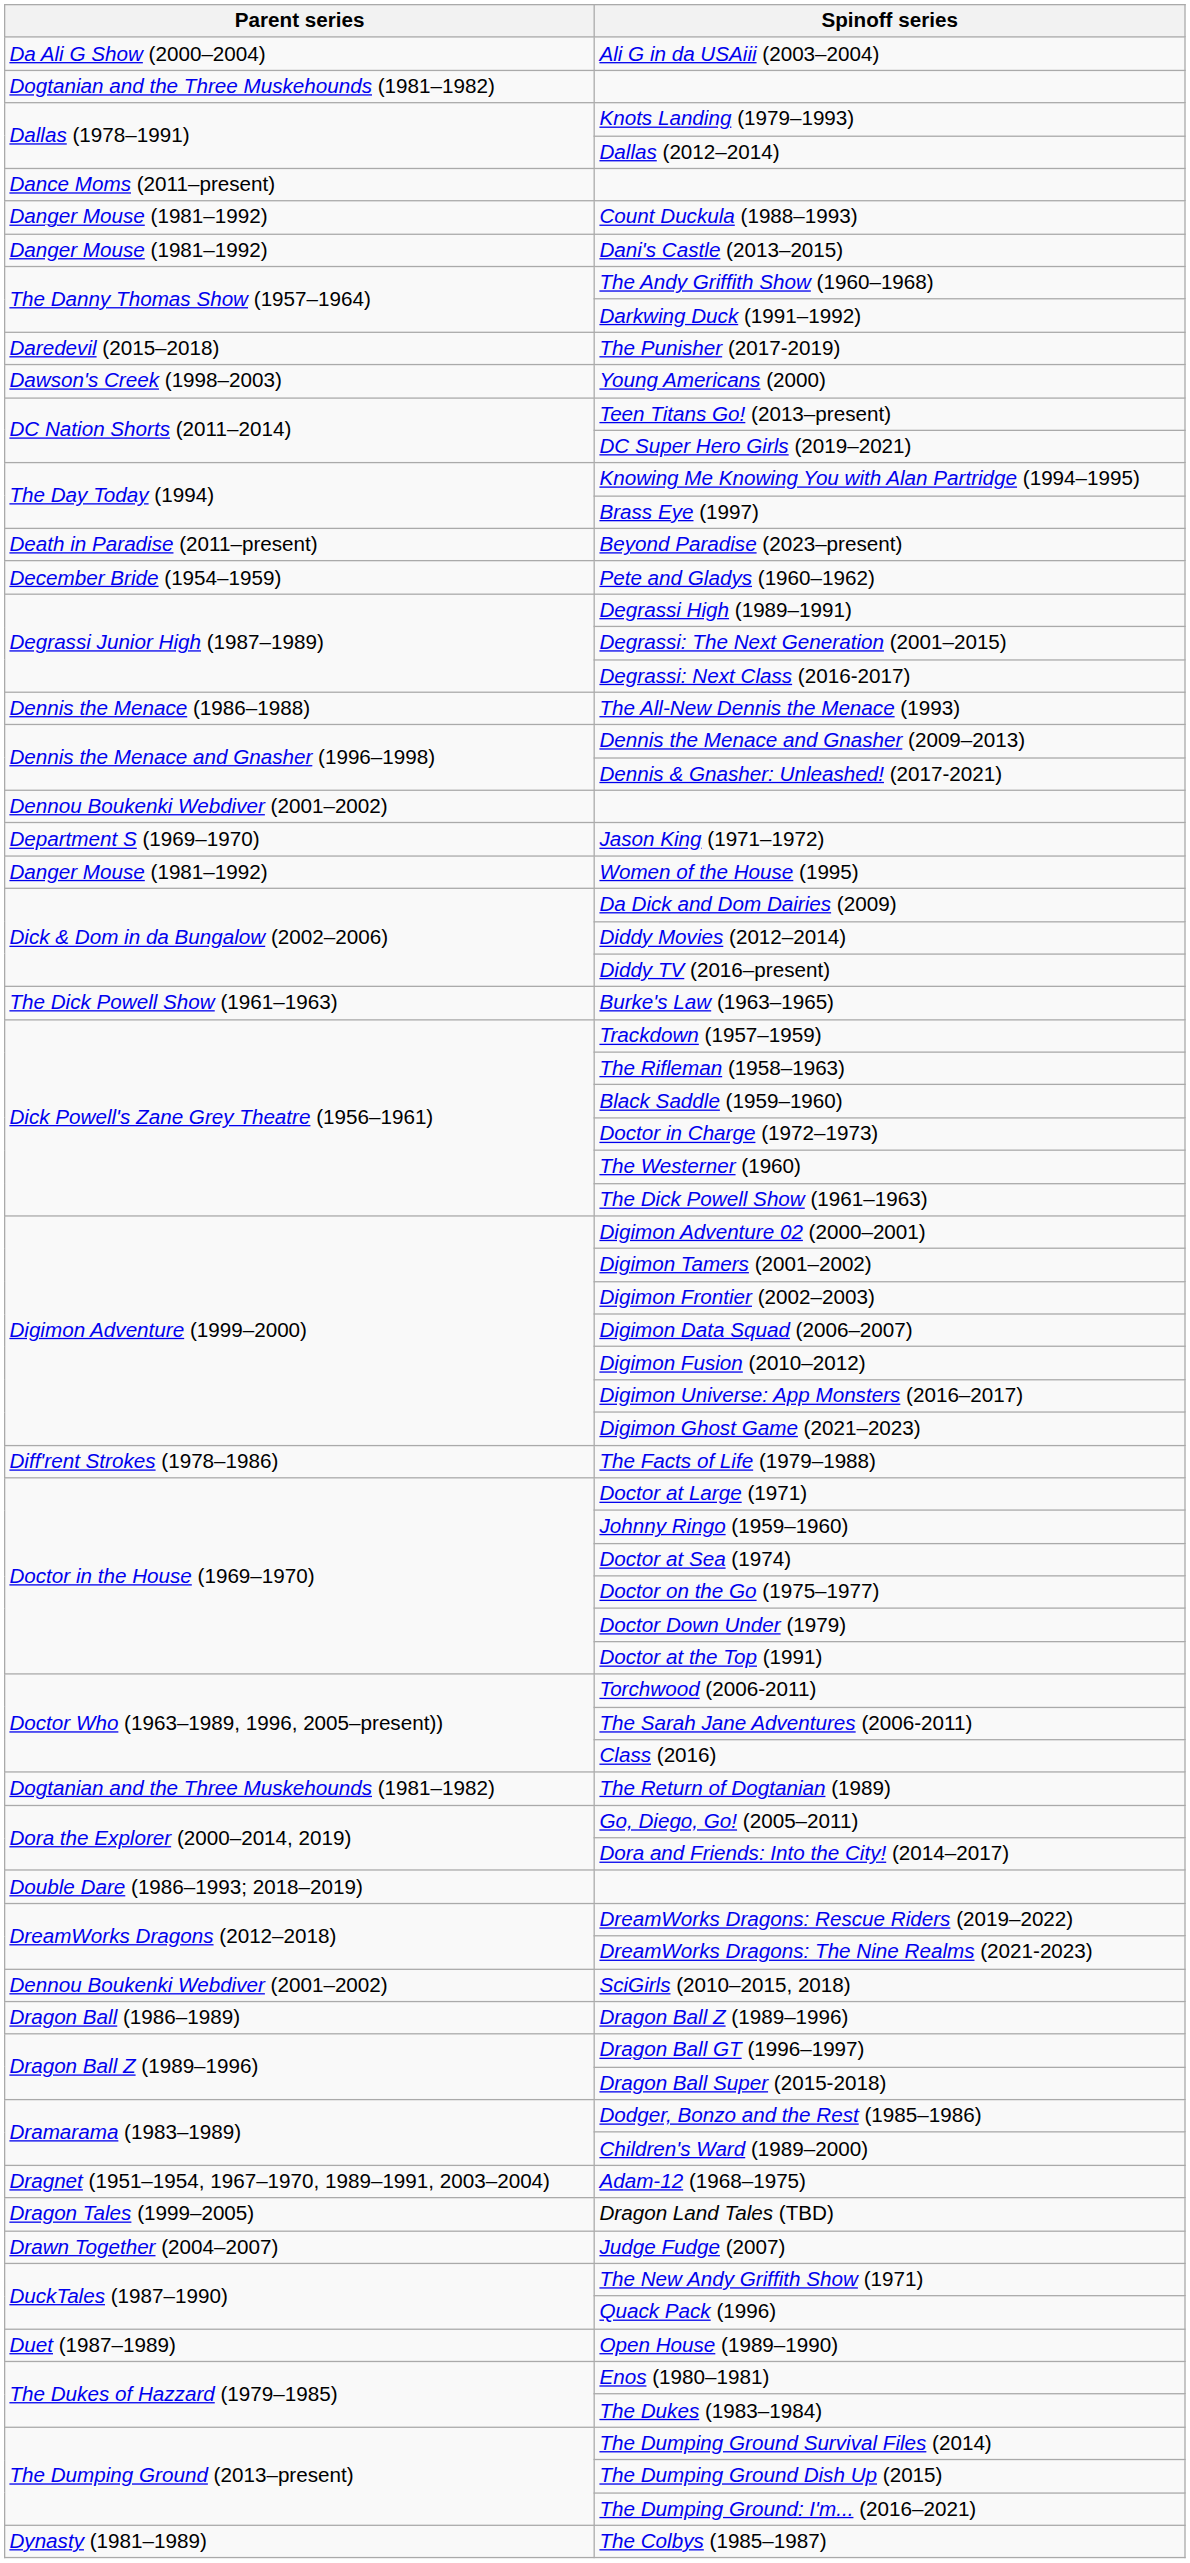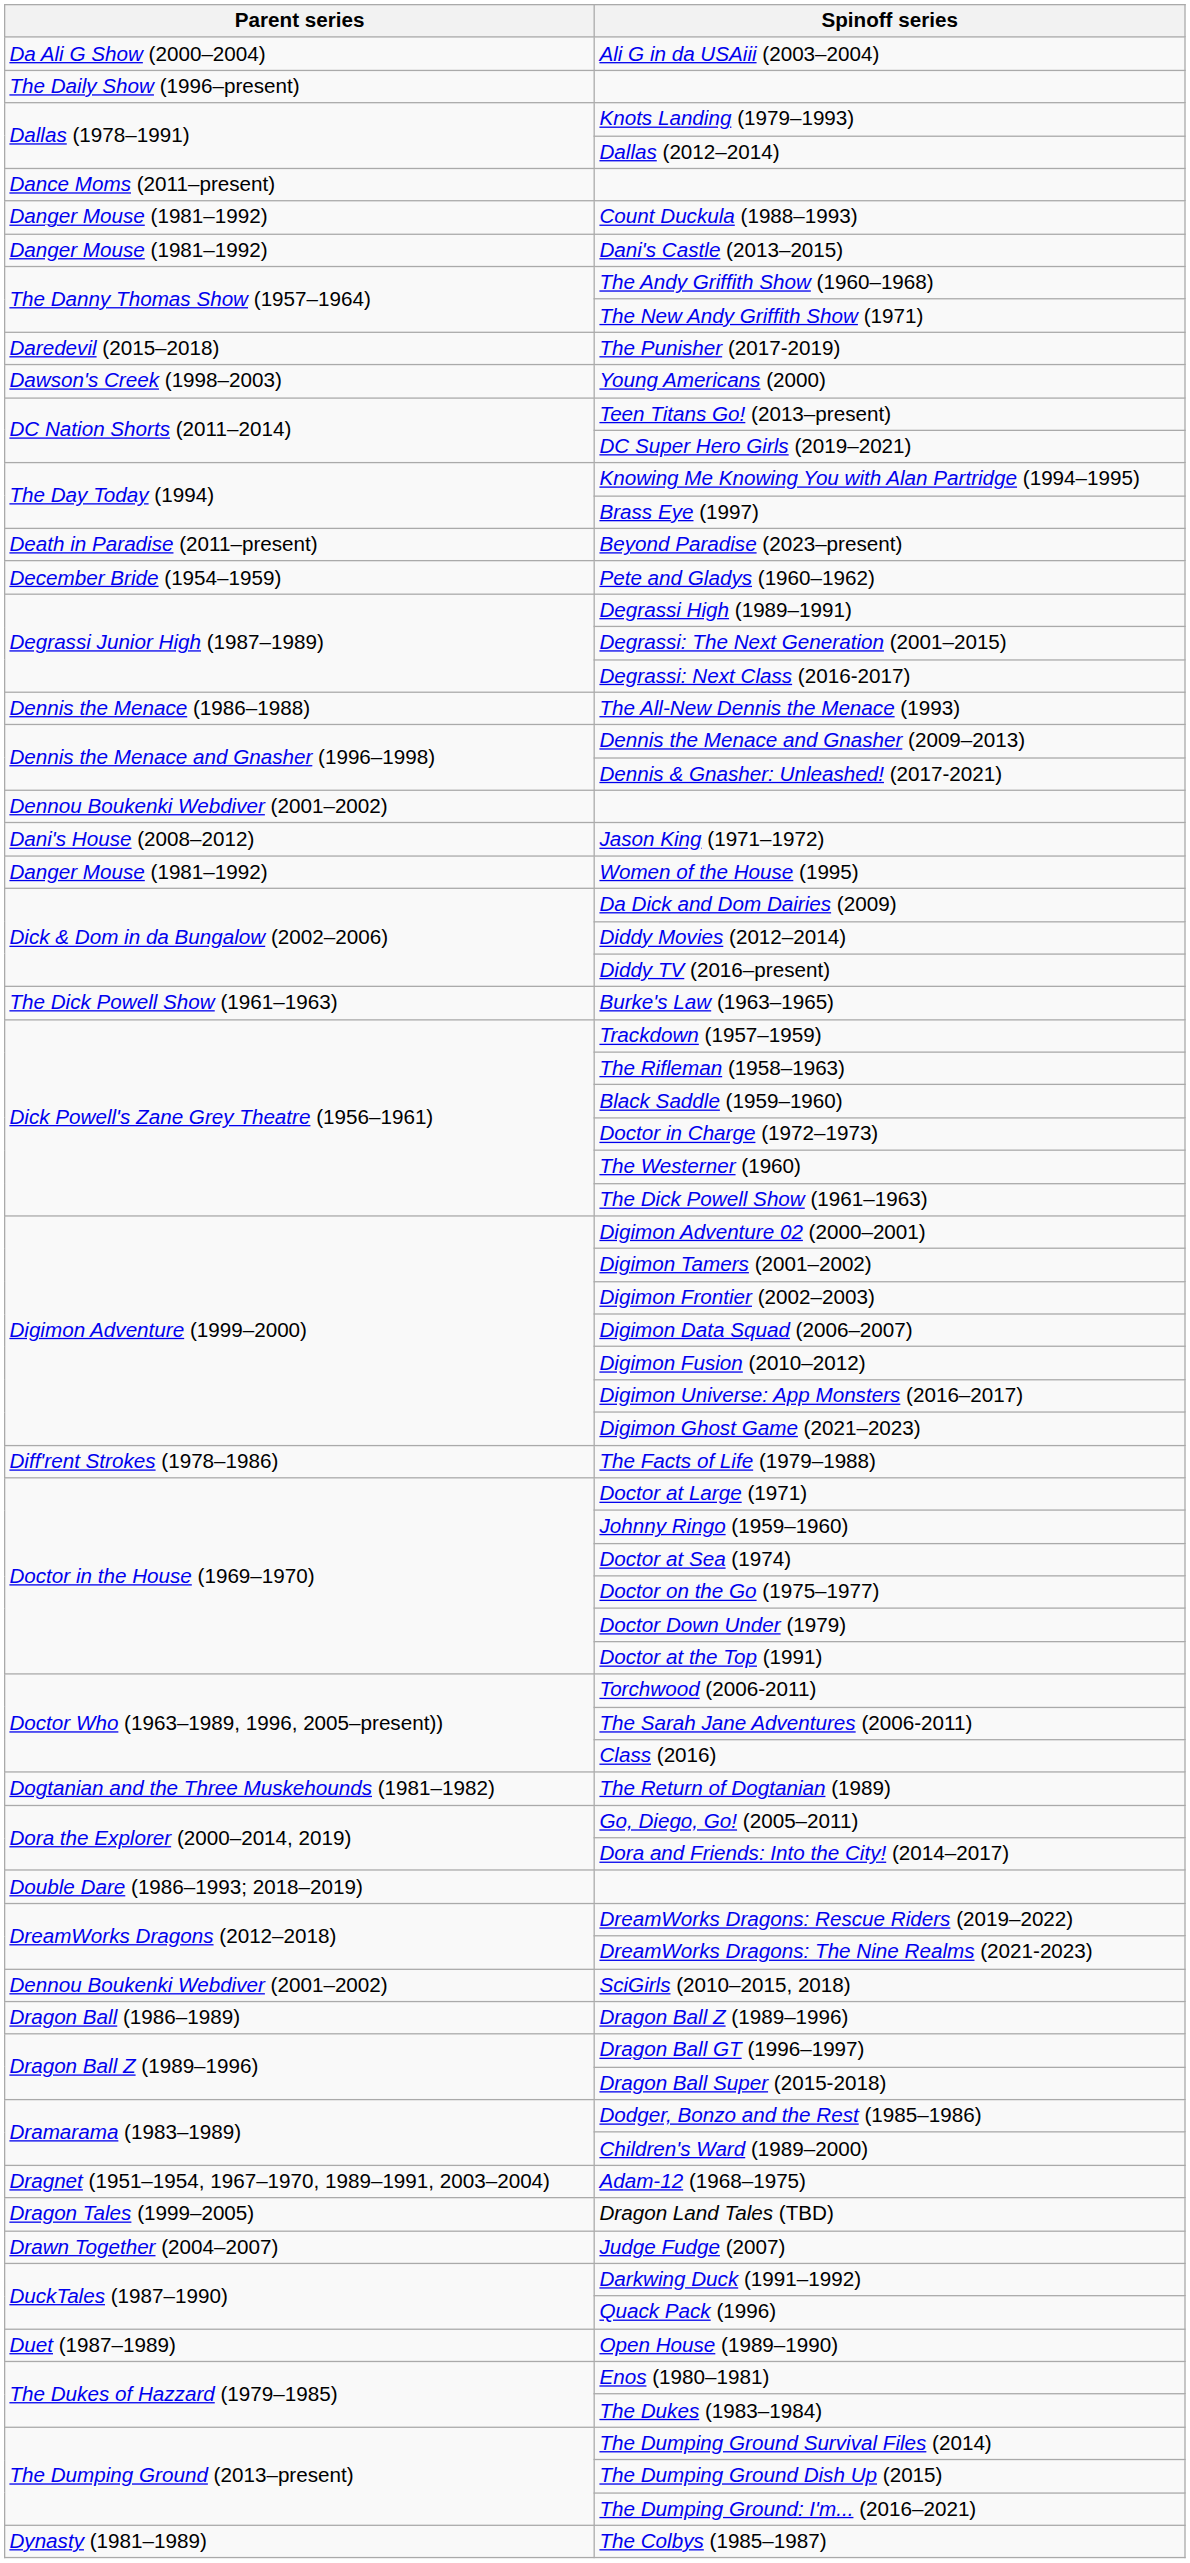(252, 86) Dogtanian and the Three Muskehounds (1981–1982) -> (155, 86) The Daily Show (1996–present)
(730, 315) Darkwing Duck (1991–1992) -> (761, 315) The New Andy Griffith Show (1971)
(134, 839) Department S (1969–1970) -> (132, 839) Dani's House (2008–2012)
(761, 2279) The New Andy Griffith Show (1971) -> (730, 2279) Darkwing Duck (1991–1992)
